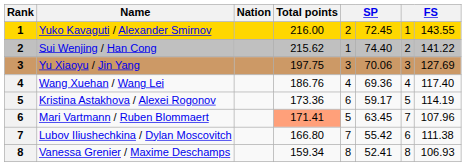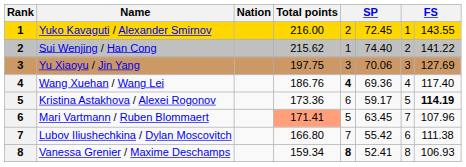(348, 83) normal -> (348, 83) bold
(438, 100) normal -> (438, 100) bold
(348, 153) normal -> (348, 153) bold
